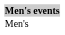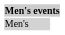(17, 24) no background -> (17, 24) lightgrey background
